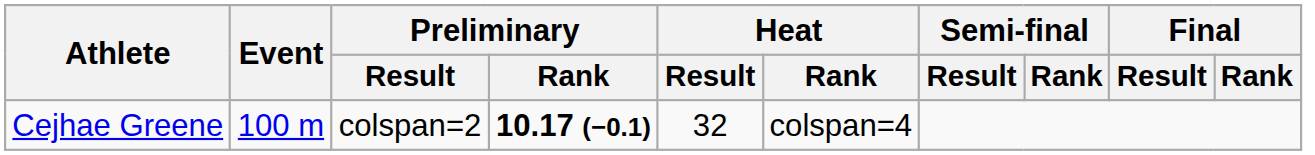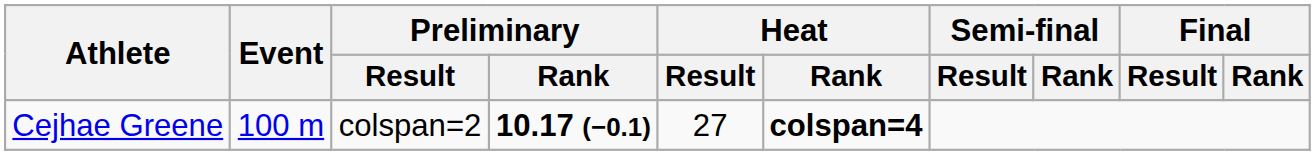(710, 126) 32 -> (710, 126) 27
(841, 126) normal -> (846, 126) bold
